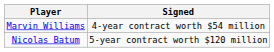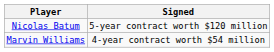rows swapped: (46, 40) <-> (46, 26)
